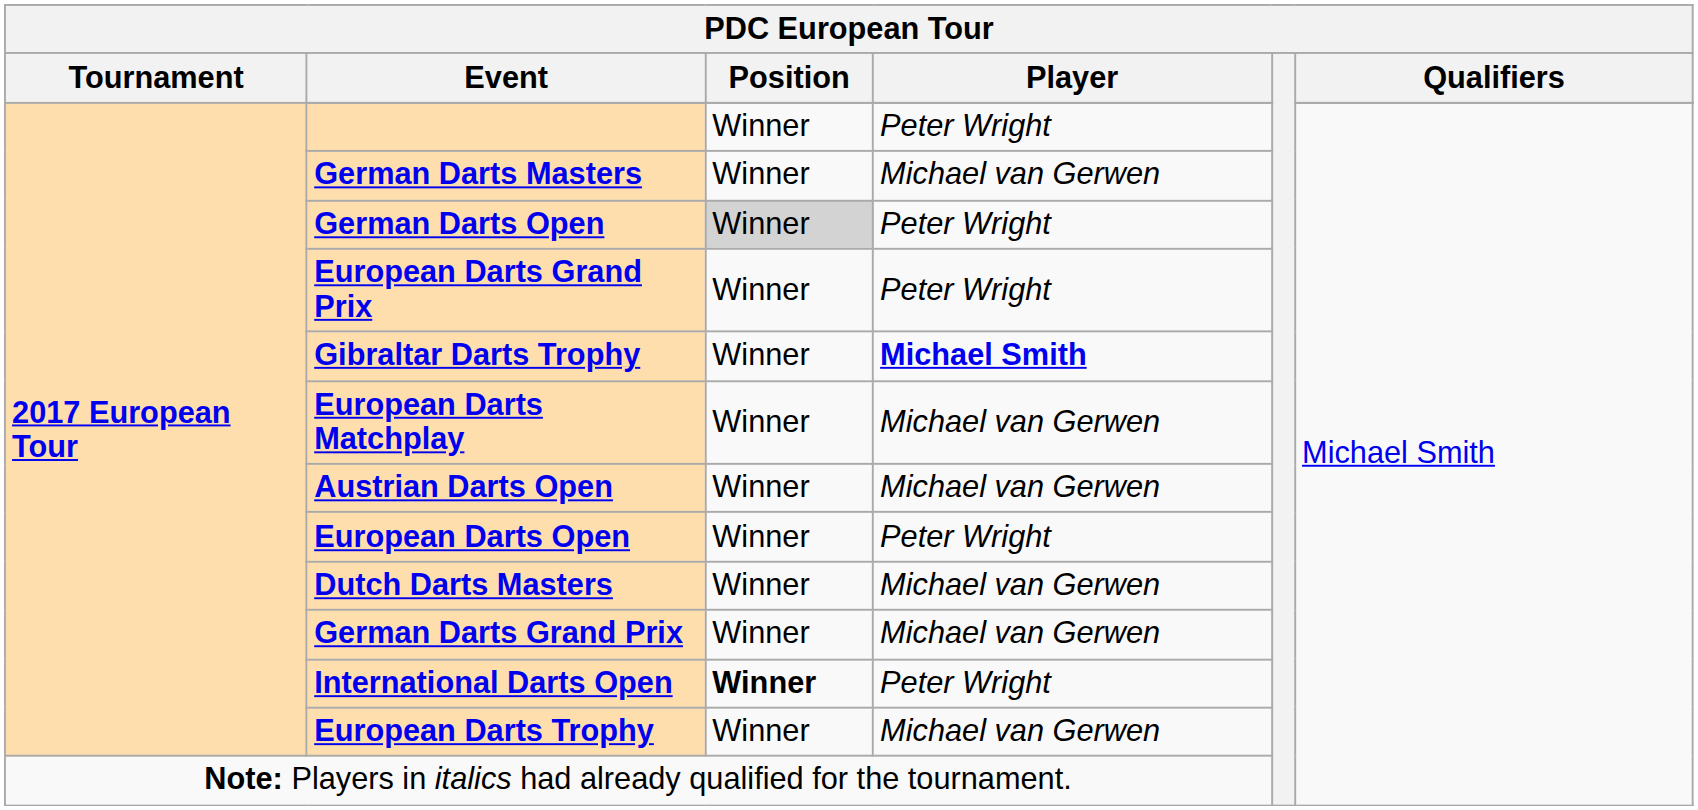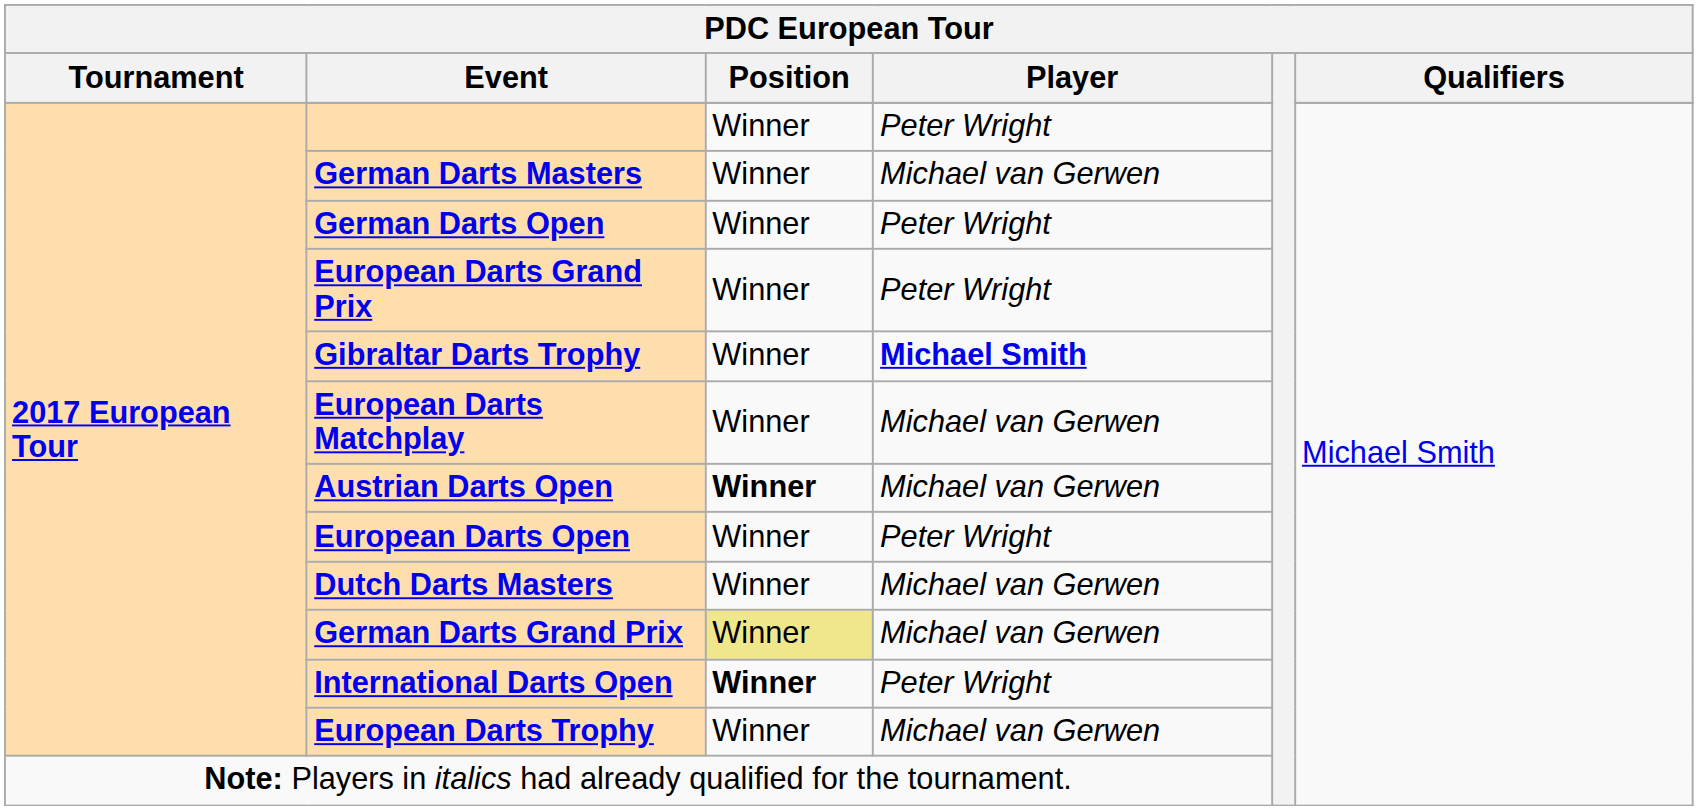(761, 223) lightgrey background -> (761, 223) no background
(761, 487) normal -> (764, 487) bold
(761, 633) no background -> (761, 633) khaki background
